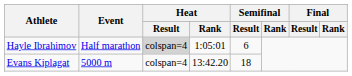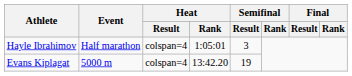(166, 46) lightgrey background -> (166, 46) no background
(246, 46) 6 -> (246, 46) 3
(246, 62) 18 -> (246, 62) 19
